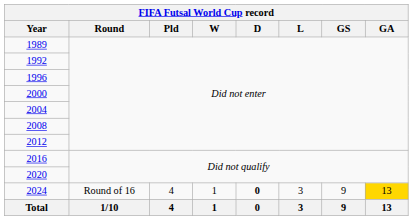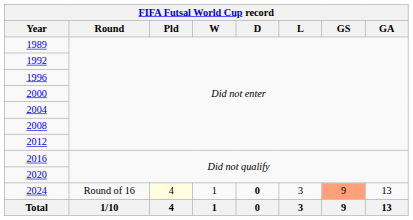(171, 191) no background -> (171, 191) lightyellow background
(344, 191) no background -> (344, 191) lightsalmon background
(387, 191) gold background -> (387, 191) no background
